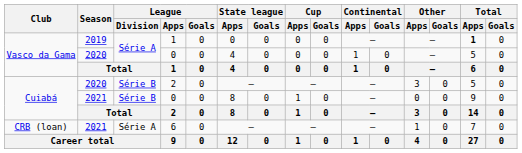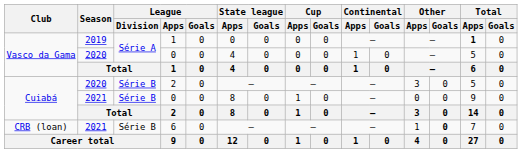(137, 127) Série A -> (137, 127) Série B
(445, 127) normal -> (445, 127) bold
